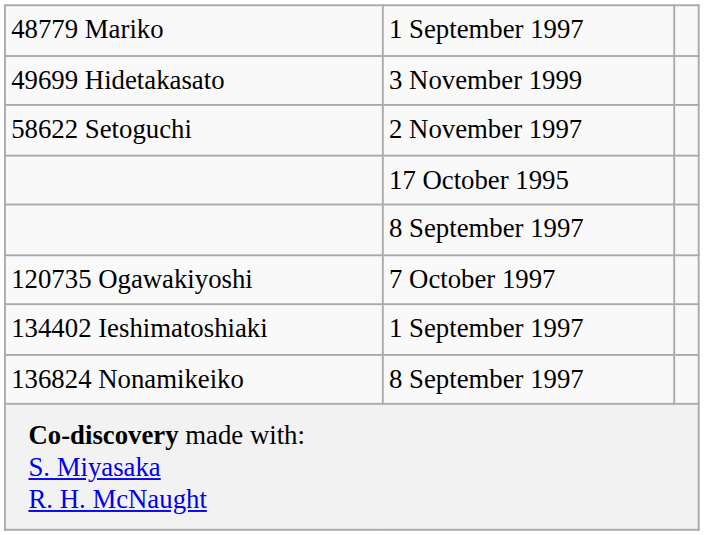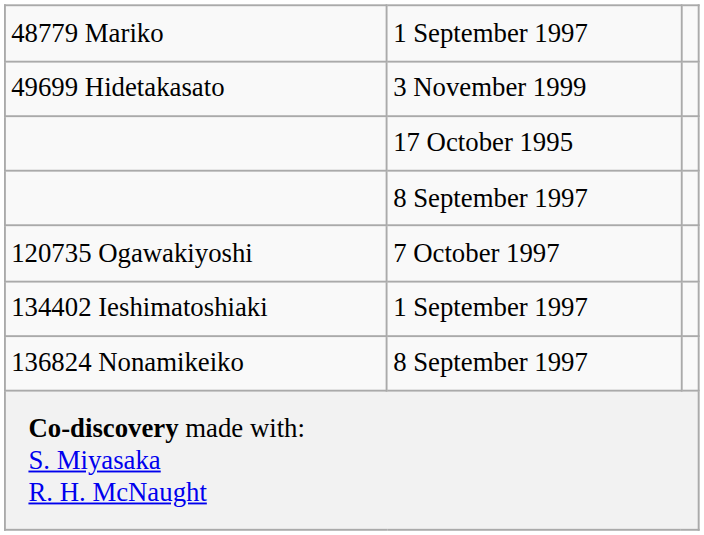- row: (102, 129)
